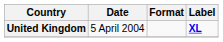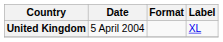(195, 28) bold -> (195, 28) normal
